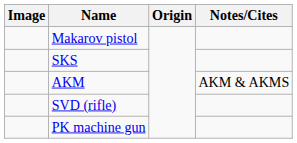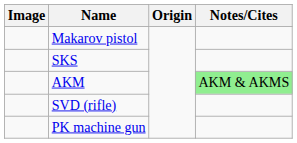(244, 82) no background -> (244, 82) lightgreen background
